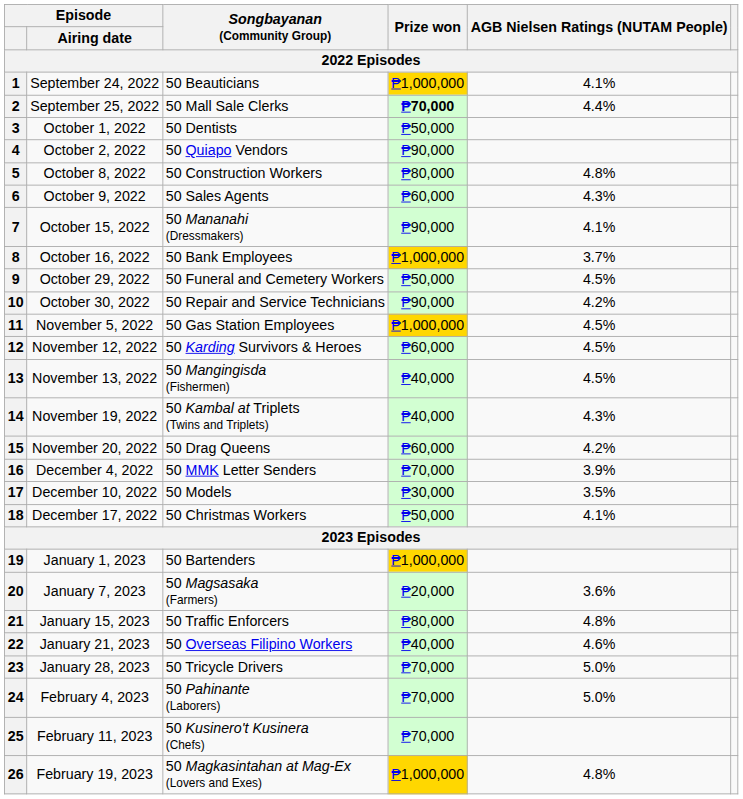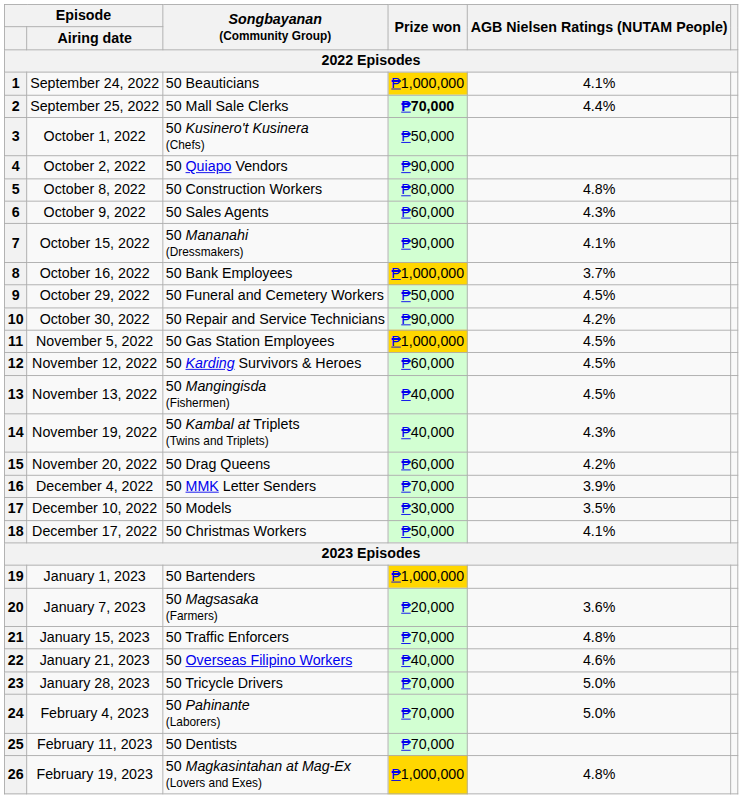(201, 128) 50 Dentists -> (237, 136) 50 Kusinero't Kusinera (Chefs)
(428, 621) ₱80,000 -> (428, 637) ₱70,000
(237, 736) 50 Kusinero't Kusinera (Chefs) -> (201, 744) 50 Dentists
